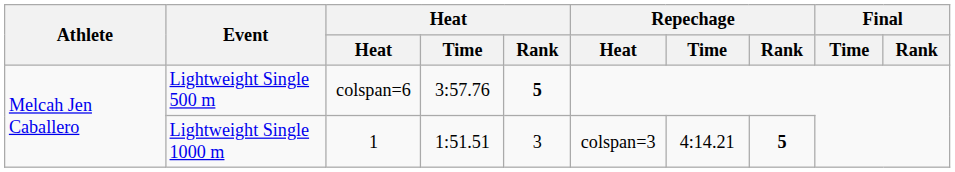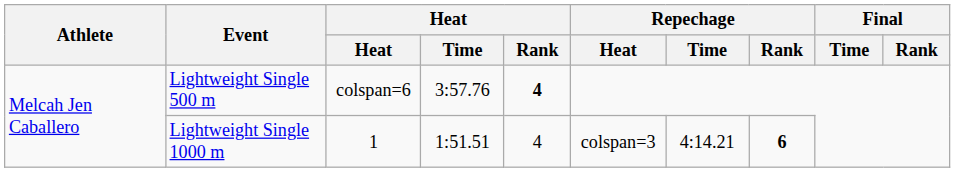(537, 90) 5 -> (537, 90) 4
(537, 141) 3 -> (537, 141) 4
(782, 141) 5 -> (782, 141) 6
